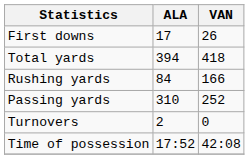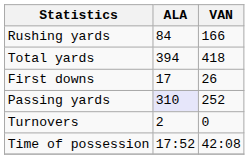rows swapped: (51, 37) <-> (59, 80)
(168, 101) no background -> (168, 101) lavender background
